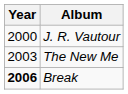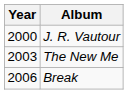(22, 78) bold -> (22, 78) normal
